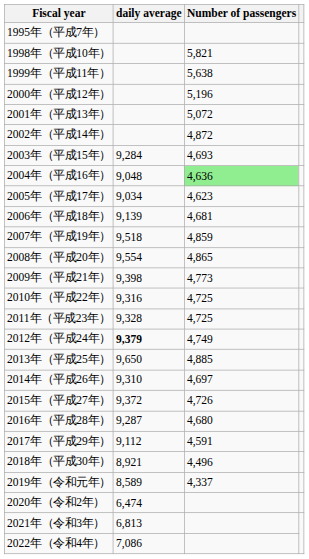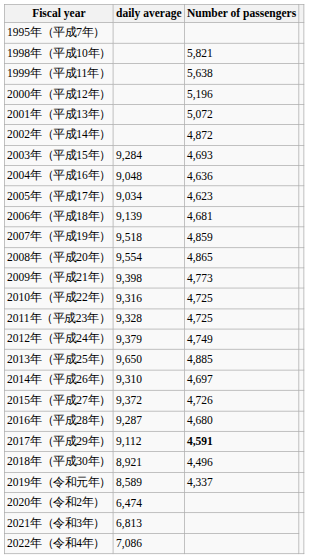(200, 175) lightgreen background -> (200, 175) no background
(129, 339) bold -> (129, 339) normal
(200, 441) normal -> (200, 441) bold
